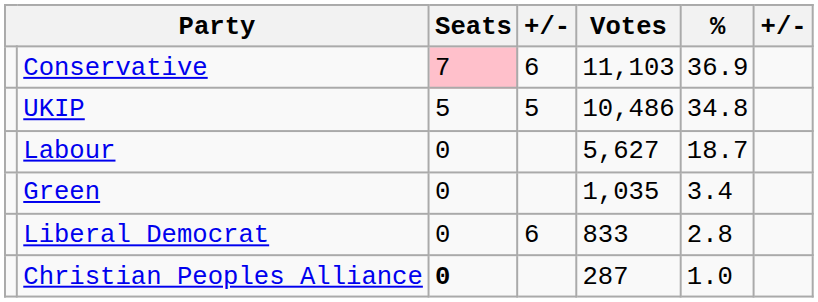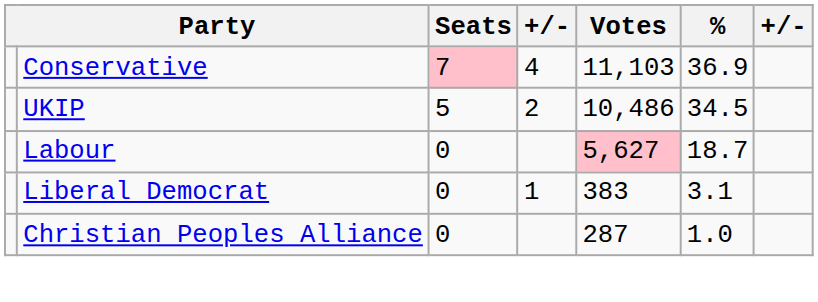(532, 68) 6 -> (532, 68) 4
(532, 109) 5 -> (532, 109) 2
(718, 109) 34.8 -> (718, 109) 34.5
(621, 151) no background -> (621, 151) pink background
- row: (62, 193)
(532, 235) 6 -> (532, 193) 1
(605, 235) 833 -> (605, 193) 383
(710, 235) 2.8 -> (710, 193) 3.1
(443, 276) bold -> (443, 235) normal
